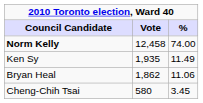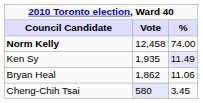(183, 59) no background -> (183, 59) lavender background
(143, 91) no background -> (143, 91) lavender background
